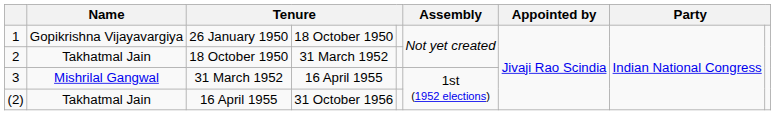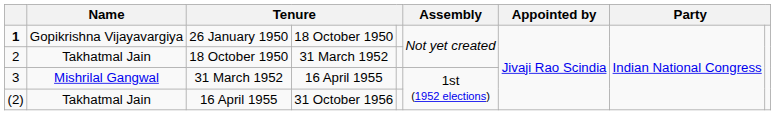(16, 36) normal -> (16, 36) bold
